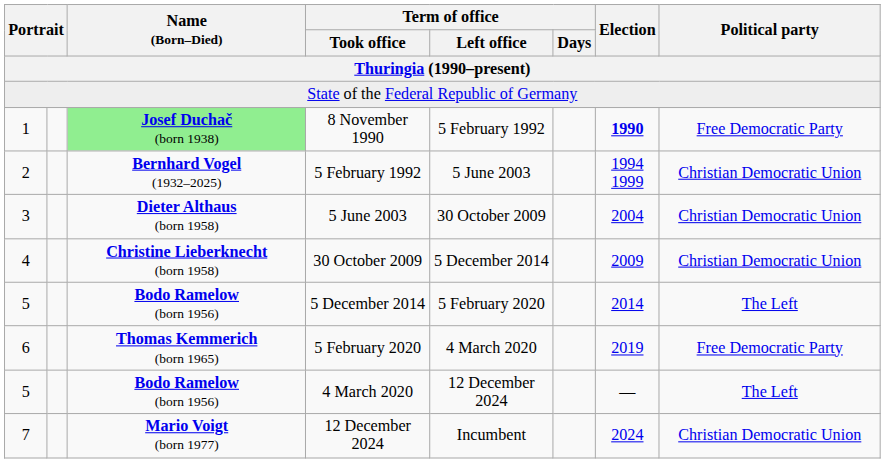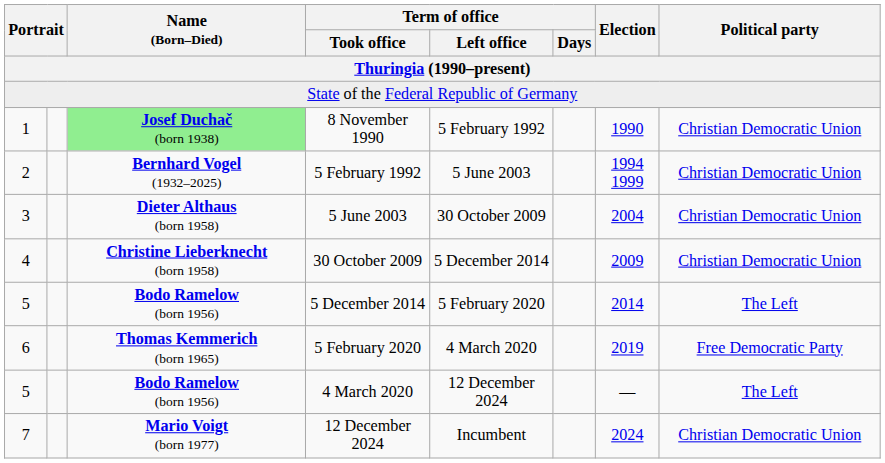(627, 128) bold -> (627, 128) normal
(770, 128) Free Democratic Party -> (770, 128) Christian Democratic Union
